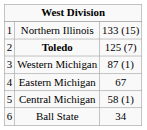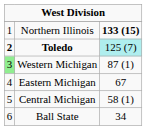(121, 30) normal -> (121, 30) bold
(10, 47) normal -> (10, 47) bold
(121, 47) no background -> (121, 47) paleturquoise background
(10, 64) no background -> (10, 64) lightgreen background
